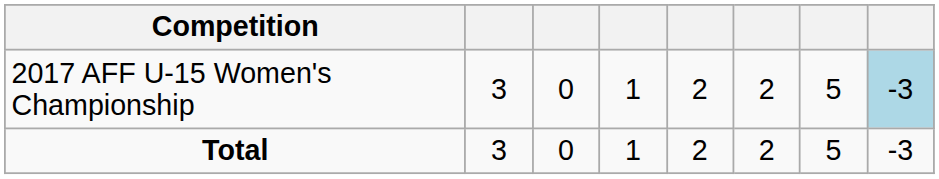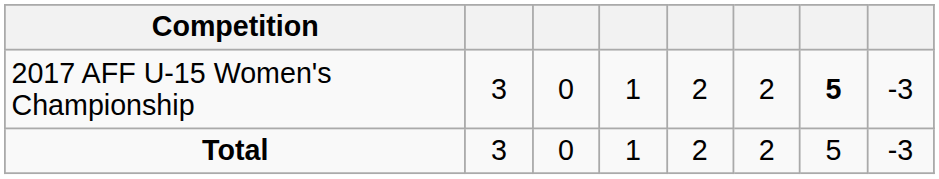(834, 88) normal -> (834, 88) bold
(900, 88) lightblue background -> (900, 88) no background
